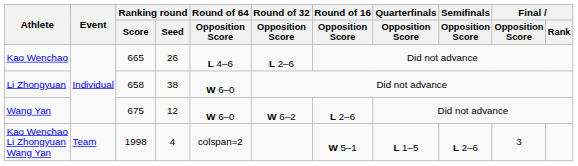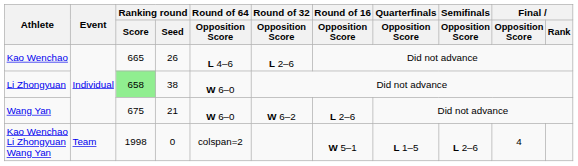(136, 85) no background -> (136, 85) lightgreen background
(173, 111) 12 -> (173, 111) 21
(173, 143) 4 -> (173, 143) 0
(519, 143) 3 -> (519, 143) 4
